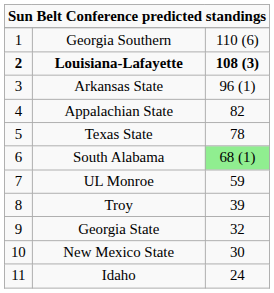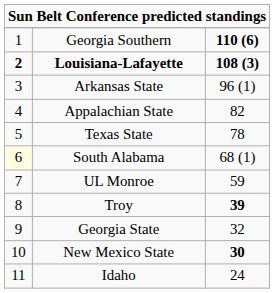(237, 39) normal -> (237, 39) bold
(18, 157) no background -> (18, 157) lightyellow background
(237, 157) lightgreen background -> (237, 157) no background
(237, 205) normal -> (237, 205) bold
(237, 252) normal -> (237, 252) bold
